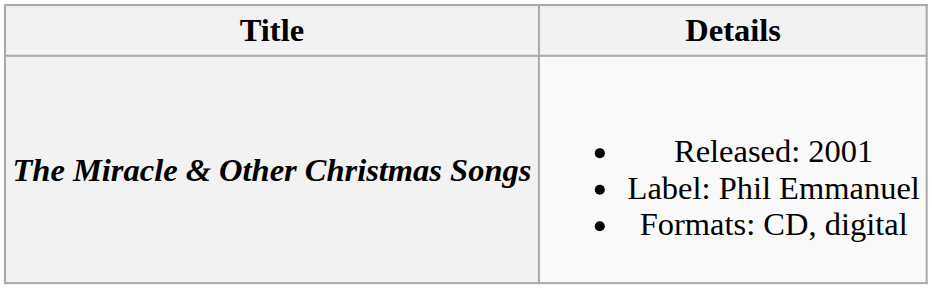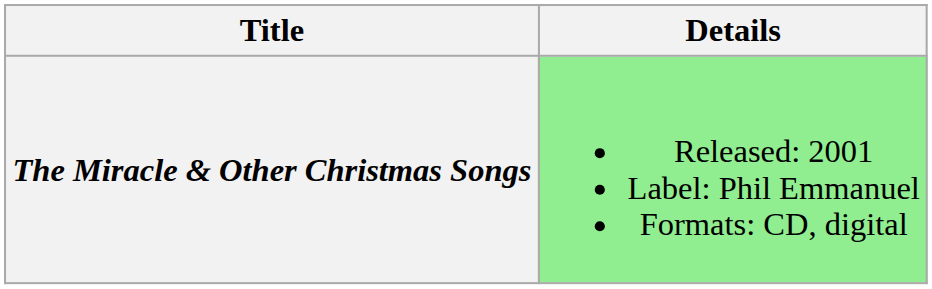(733, 188) no background -> (733, 188) lightgreen background
